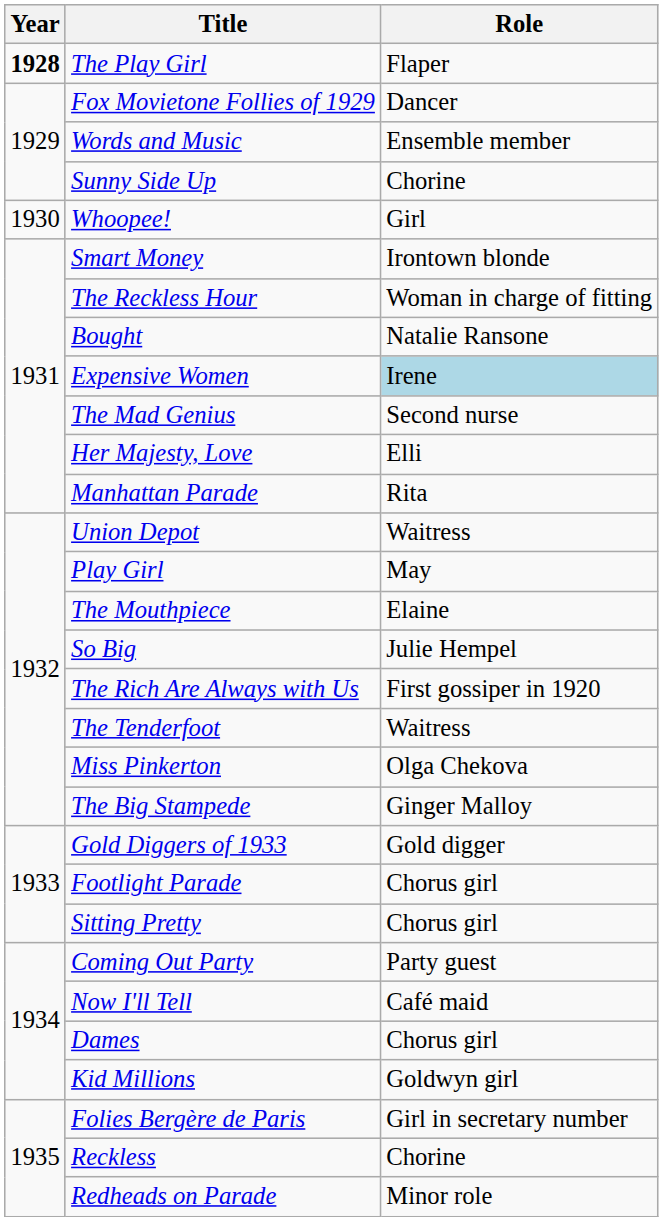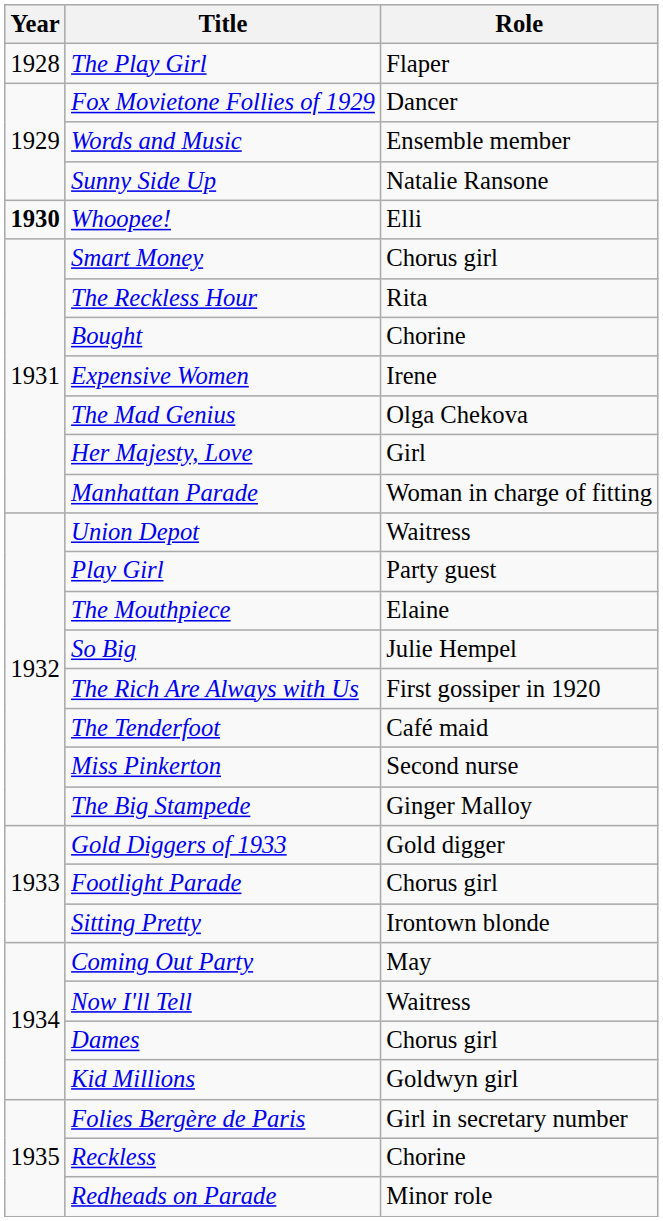(35, 63) bold -> (35, 63) normal
(426, 180) Chorine -> (467, 180) Natalie Ransone
(35, 219) normal -> (35, 219) bold
(406, 219) Girl -> (404, 219) Elli
(468, 258) Irontown blonde -> (442, 258) Chorus girl
(519, 297) Woman in charge of fitting -> (407, 297) Rita
(467, 336) Natalie Ransone -> (426, 336) Chorine
(412, 375) lightblue background -> (412, 375) no background
(452, 414) Second nurse -> (457, 414) Olga Chekova
(404, 453) Elli -> (406, 453) Girl
(407, 492) Rita -> (519, 492) Woman in charge of fitting
(409, 571) May -> (441, 571) Party guest
(428, 727) Waitress -> (437, 727) Café maid
(457, 766) Olga Chekova -> (452, 766) Second nurse
(442, 922) Chorus girl -> (468, 922) Irontown blonde
(441, 961) Party guest -> (409, 961) May
(437, 1000) Café maid -> (428, 1000) Waitress
